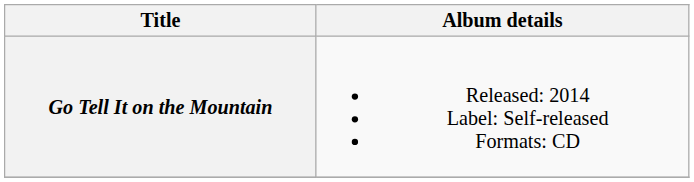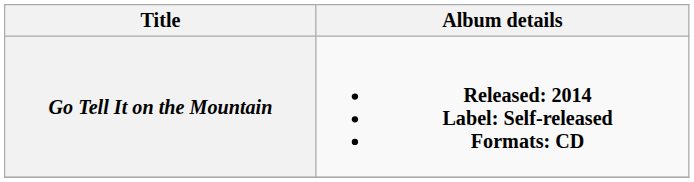(502, 118) normal -> (502, 118) bold
